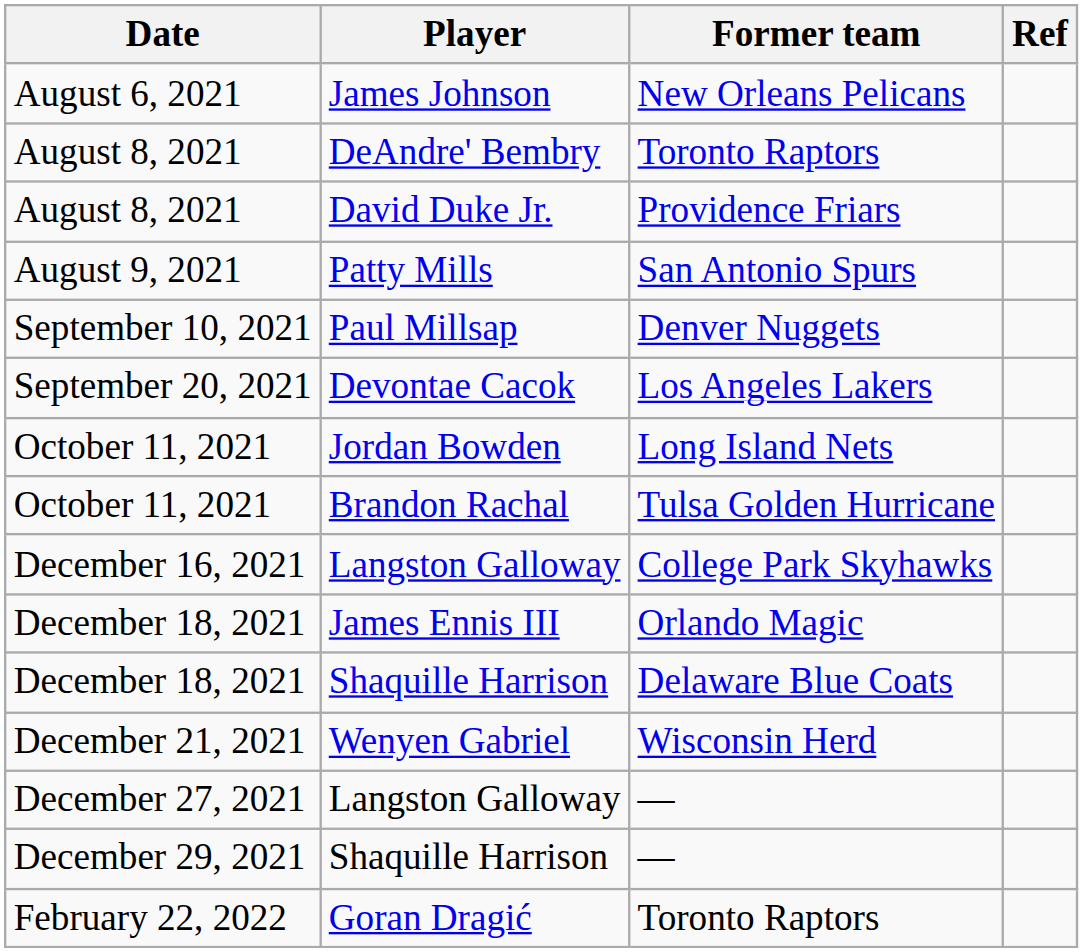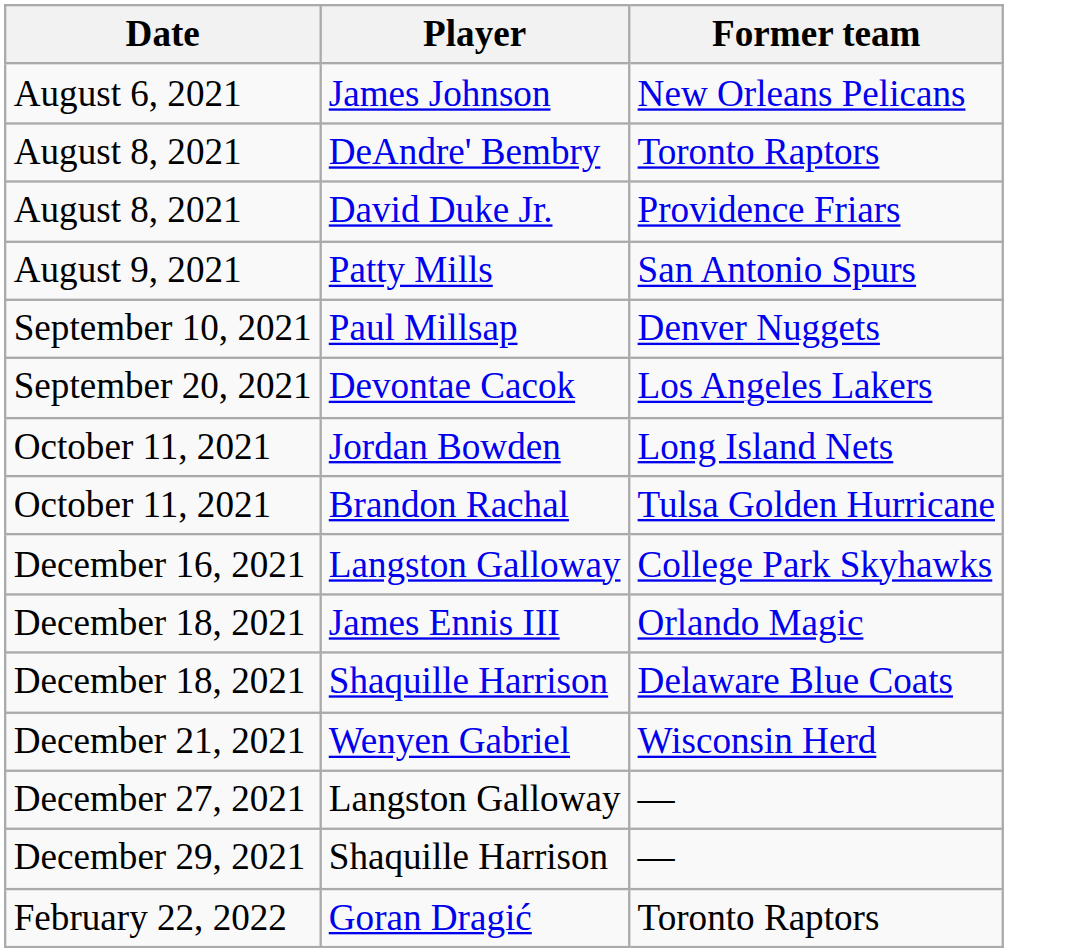- column: (1040, 33)
